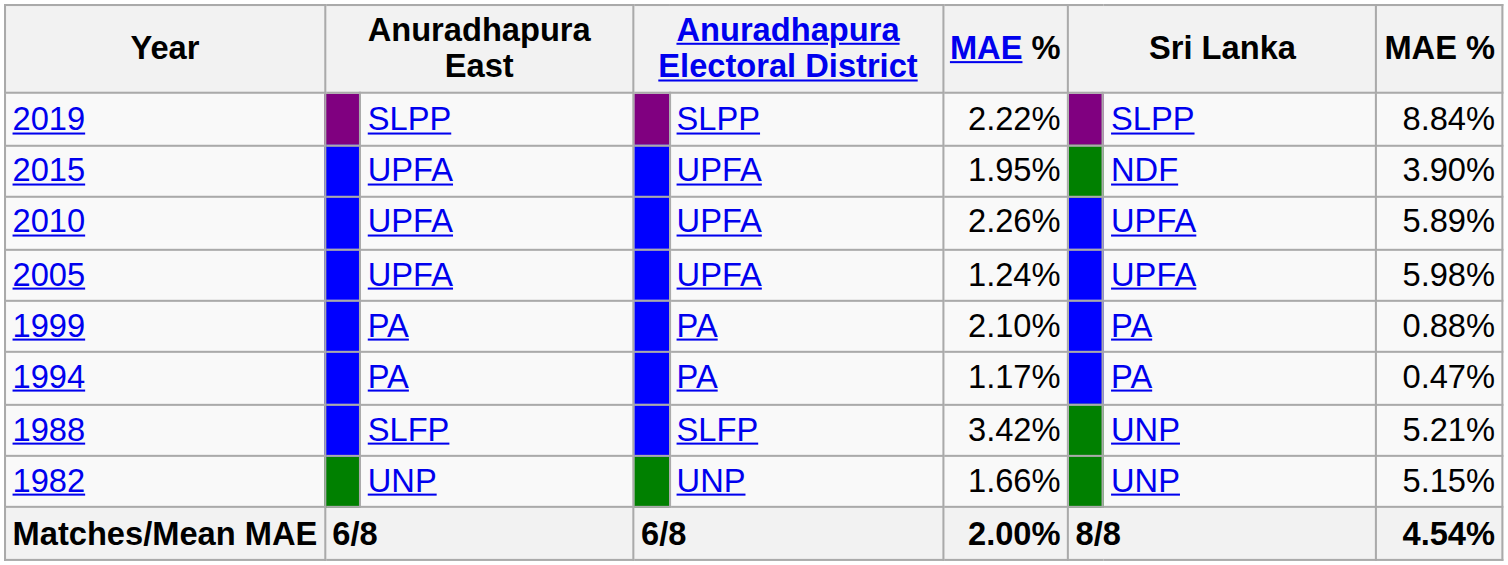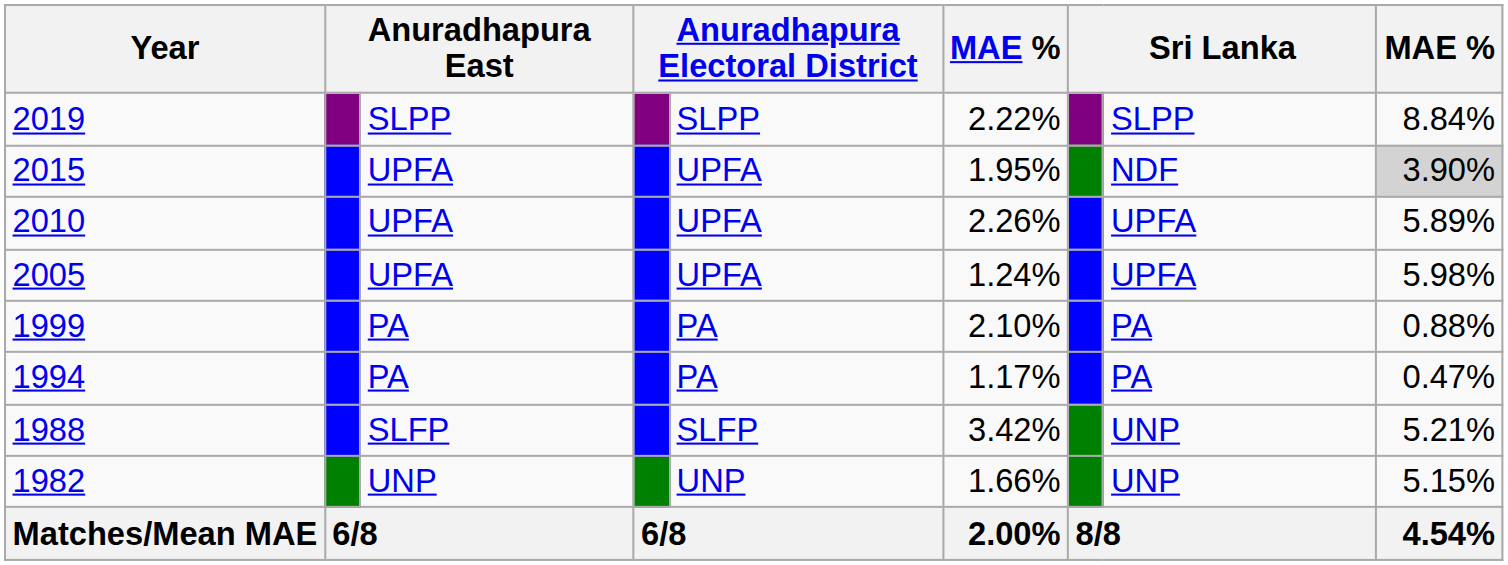(1449, 170) no background -> (1449, 170) lightgrey background
